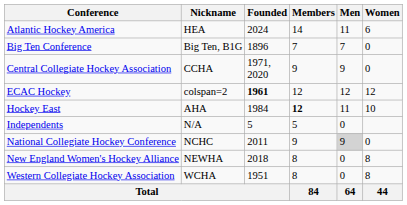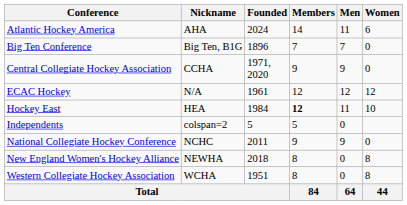(195, 29) HEA -> (195, 29) AHA
(206, 91) colspan=2 -> (193, 91) N/A
(258, 91) bold -> (258, 91) normal
(195, 108) AHA -> (195, 108) HEA
(193, 125) N/A -> (206, 125) colspan=2
(342, 141) lightgrey background -> (342, 141) no background
